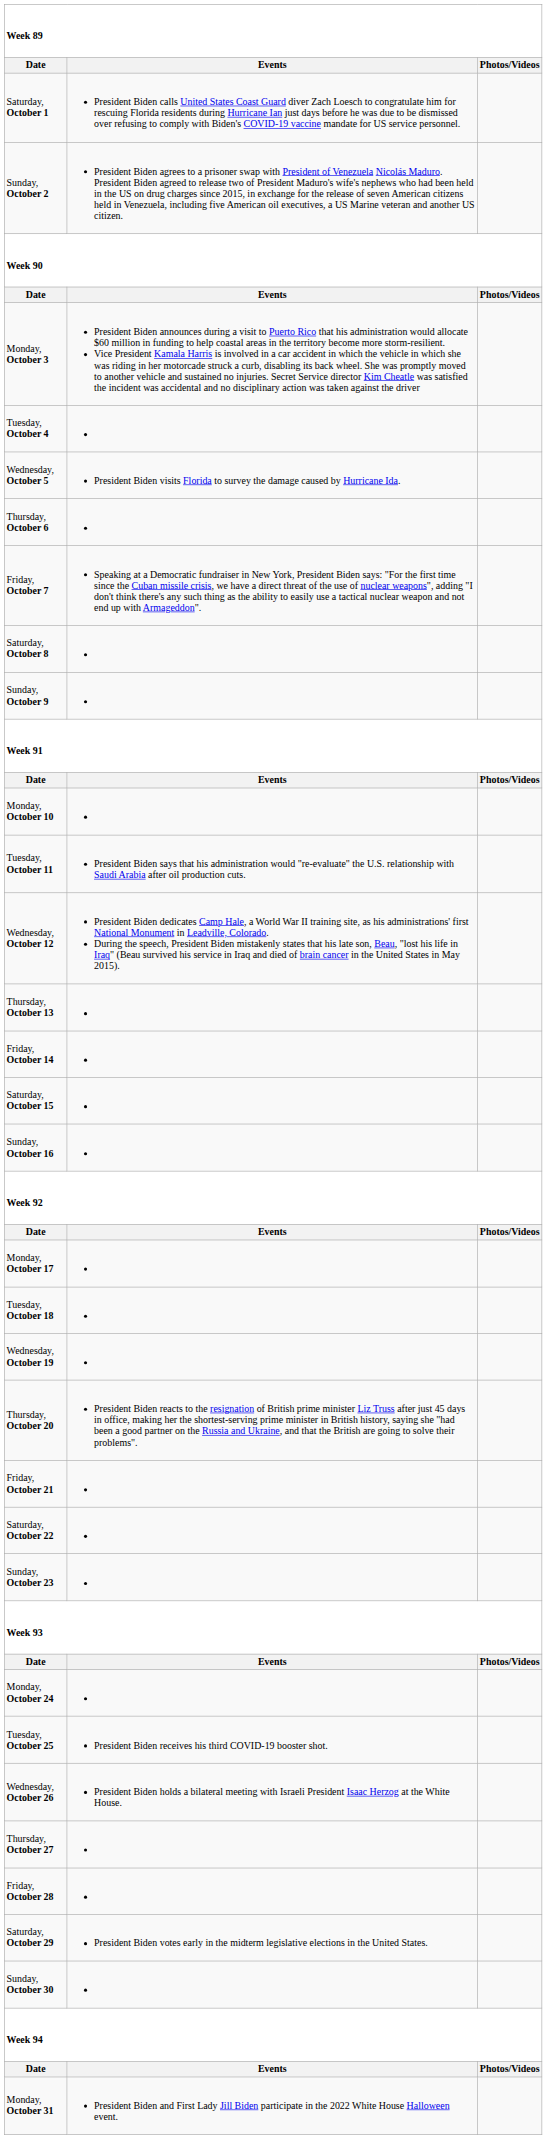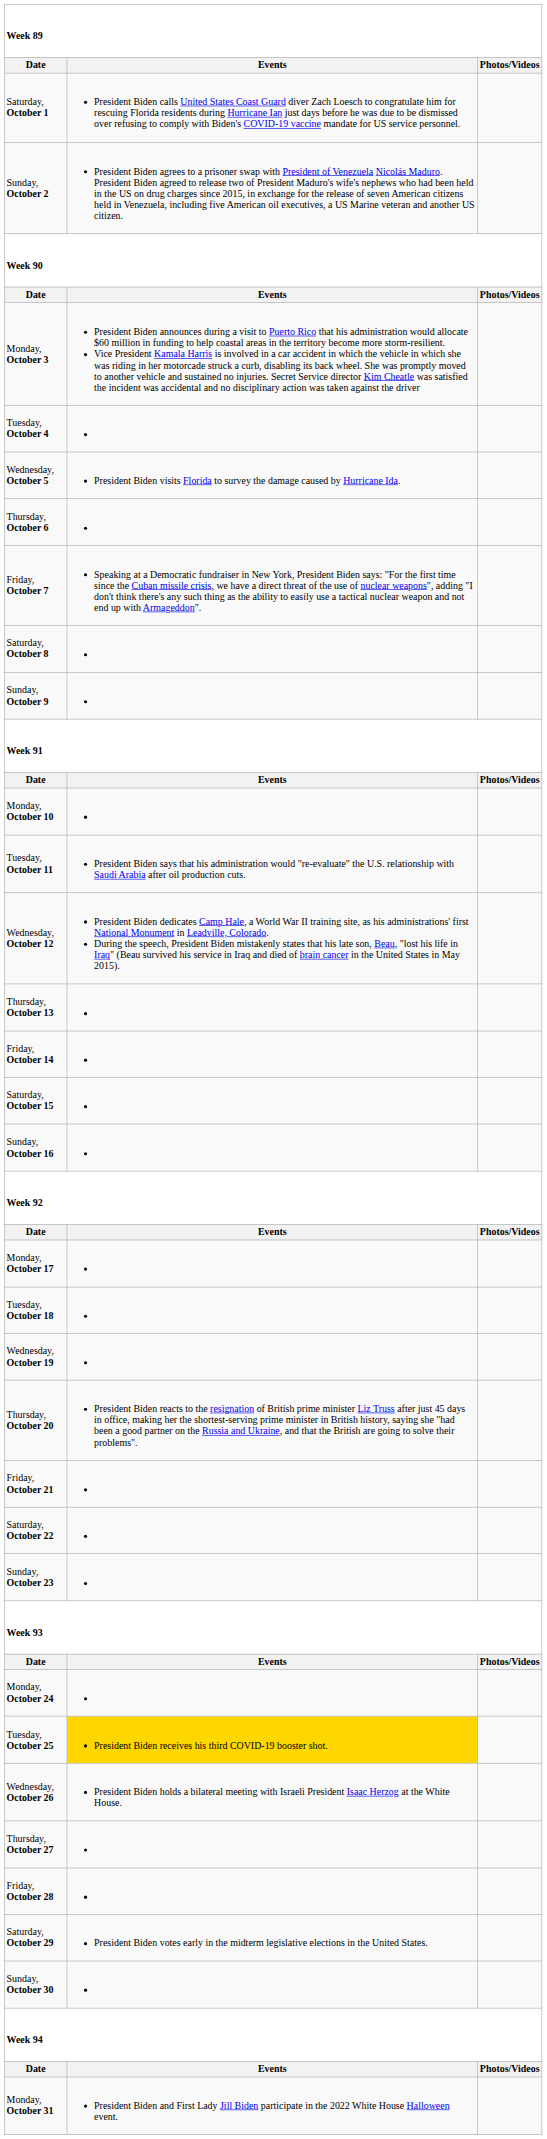(272, 1745) no background -> (272, 1745) gold background
